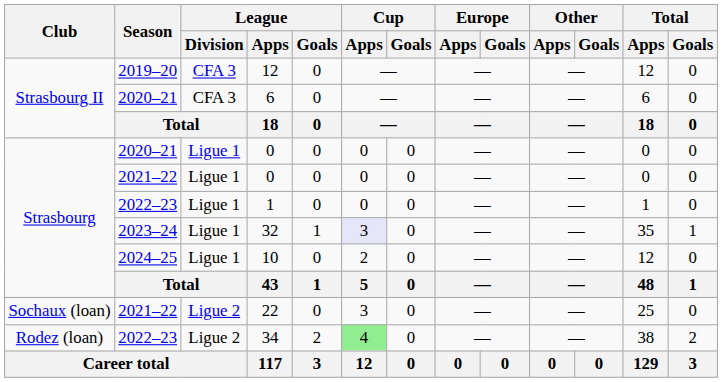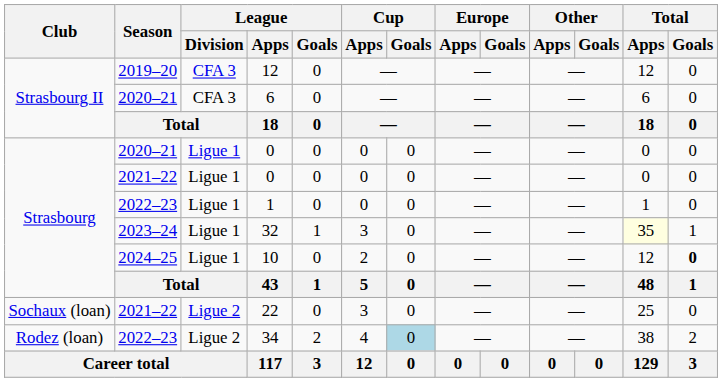(364, 230) lavender background -> (364, 230) no background
(646, 230) no background -> (646, 230) lightyellow background
(693, 257) normal -> (693, 257) bold
(364, 337) lightgreen background -> (364, 337) no background
(411, 337) no background -> (411, 337) lightblue background
